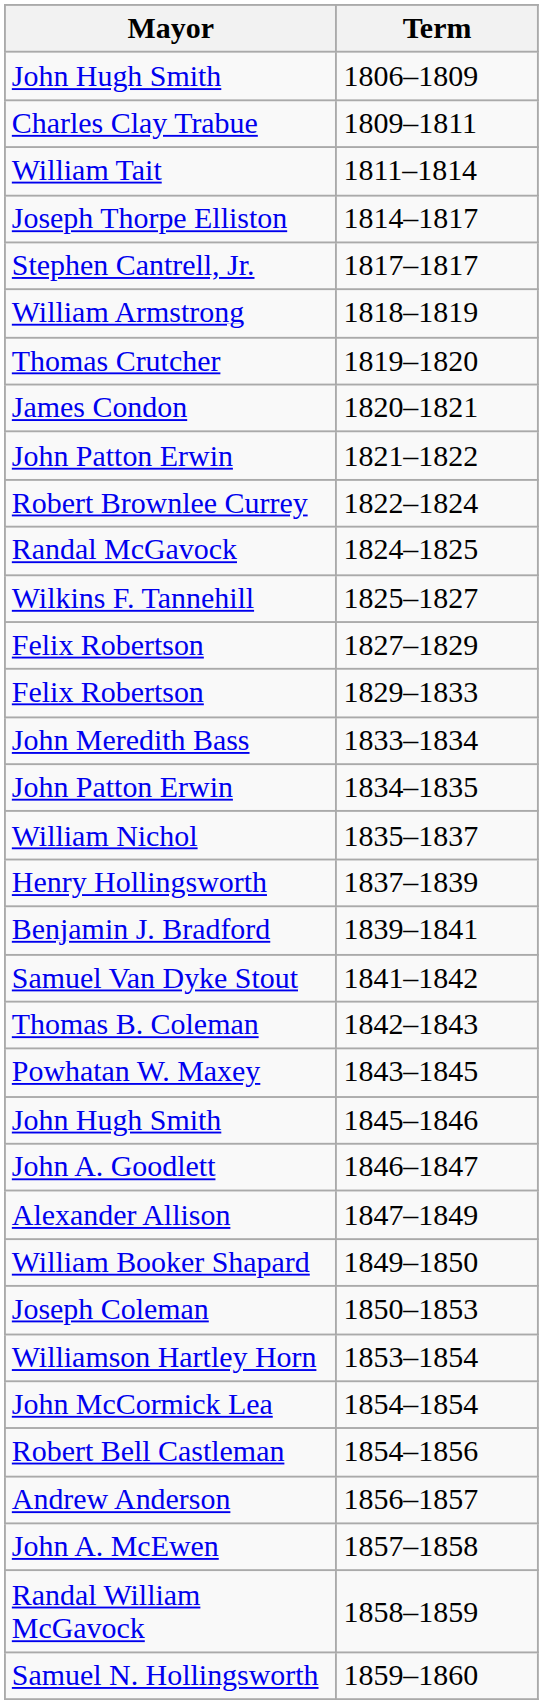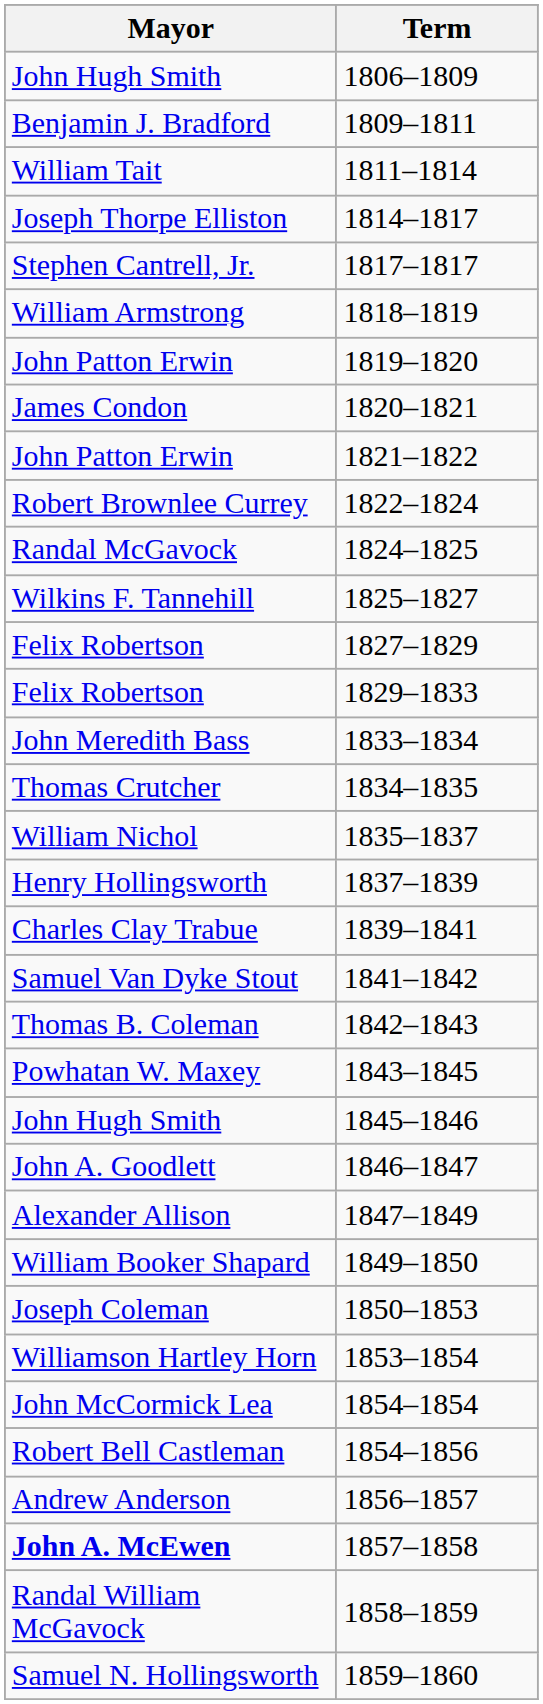(135, 123) Charles Clay Trabue -> (141, 123) Benjamin J. Bradford
(116, 360) Thomas Crutcher -> (122, 360) John Patton Erwin
(122, 787) John Patton Erwin -> (116, 787) Thomas Crutcher
(141, 929) Benjamin J. Bradford -> (135, 929) Charles Clay Trabue
(115, 1546) normal -> (121, 1546) bold
